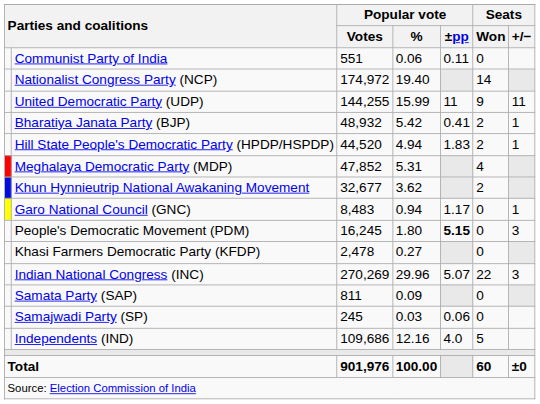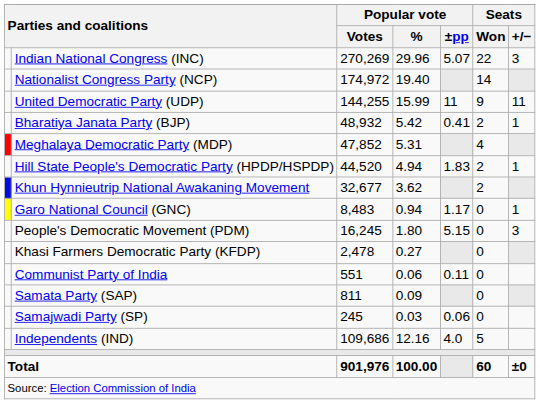rows swapped: (109, 274) <-> (91, 58)
rows swapped: (124, 166) <-> (174, 144)
(457, 230) bold -> (457, 230) normal
